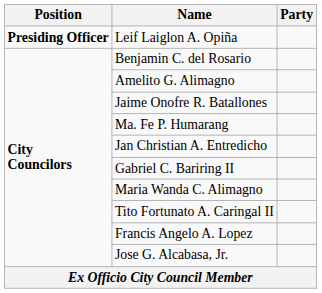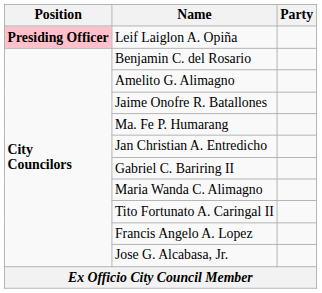(58, 37) no background -> (58, 37) pink background
